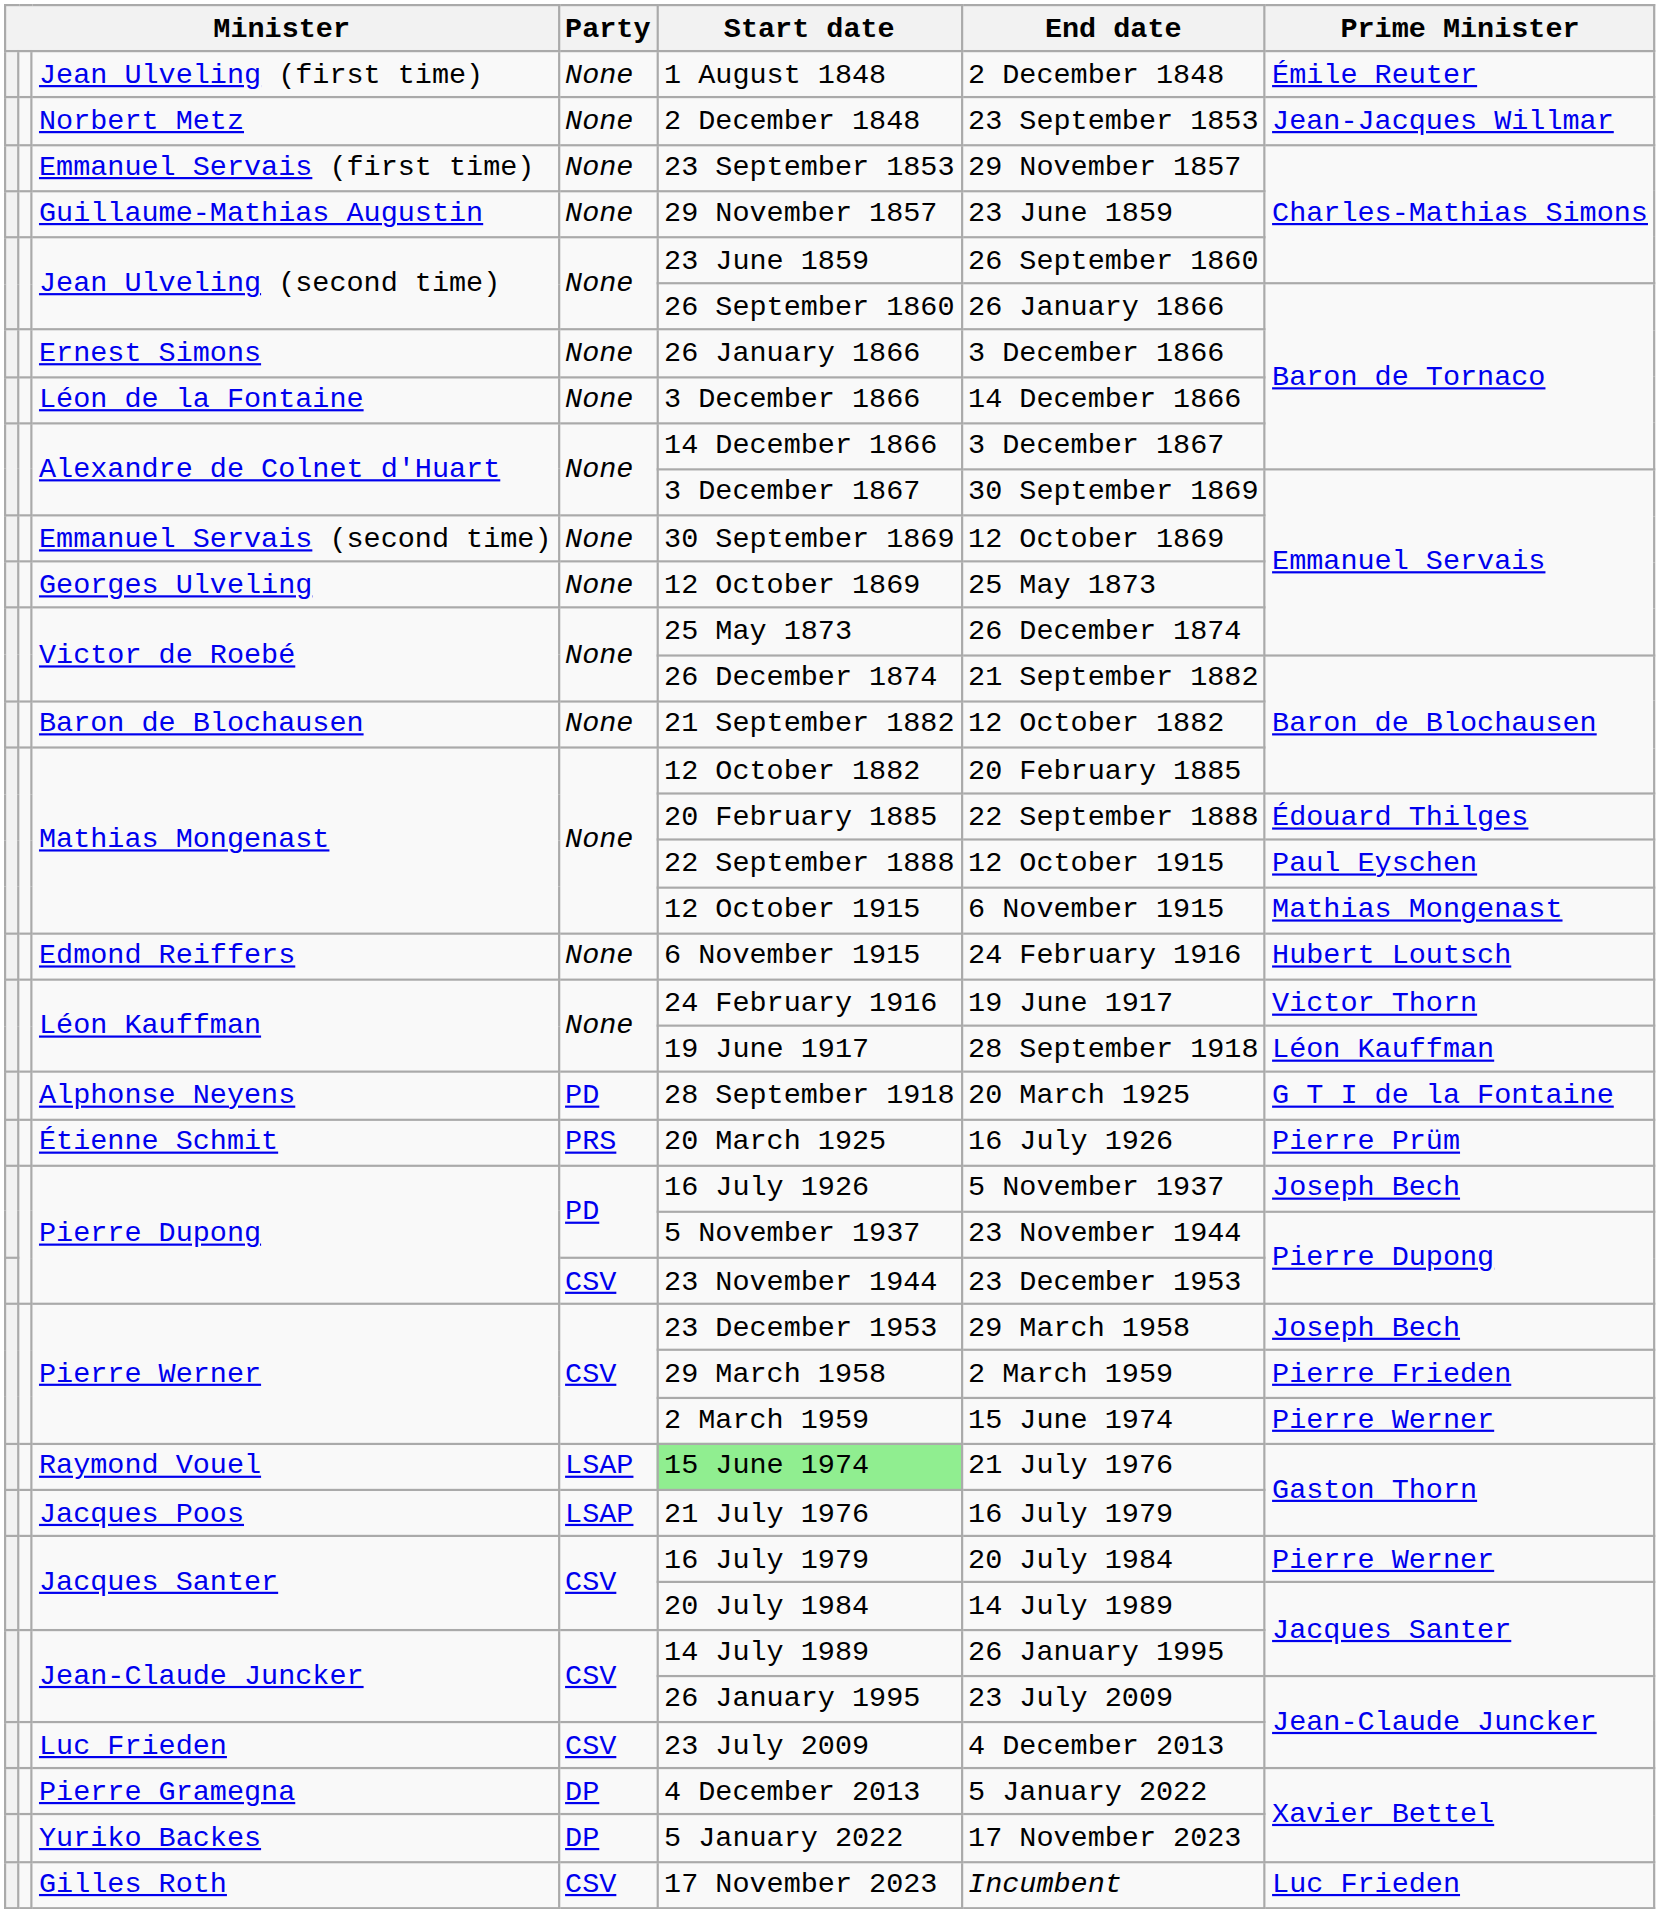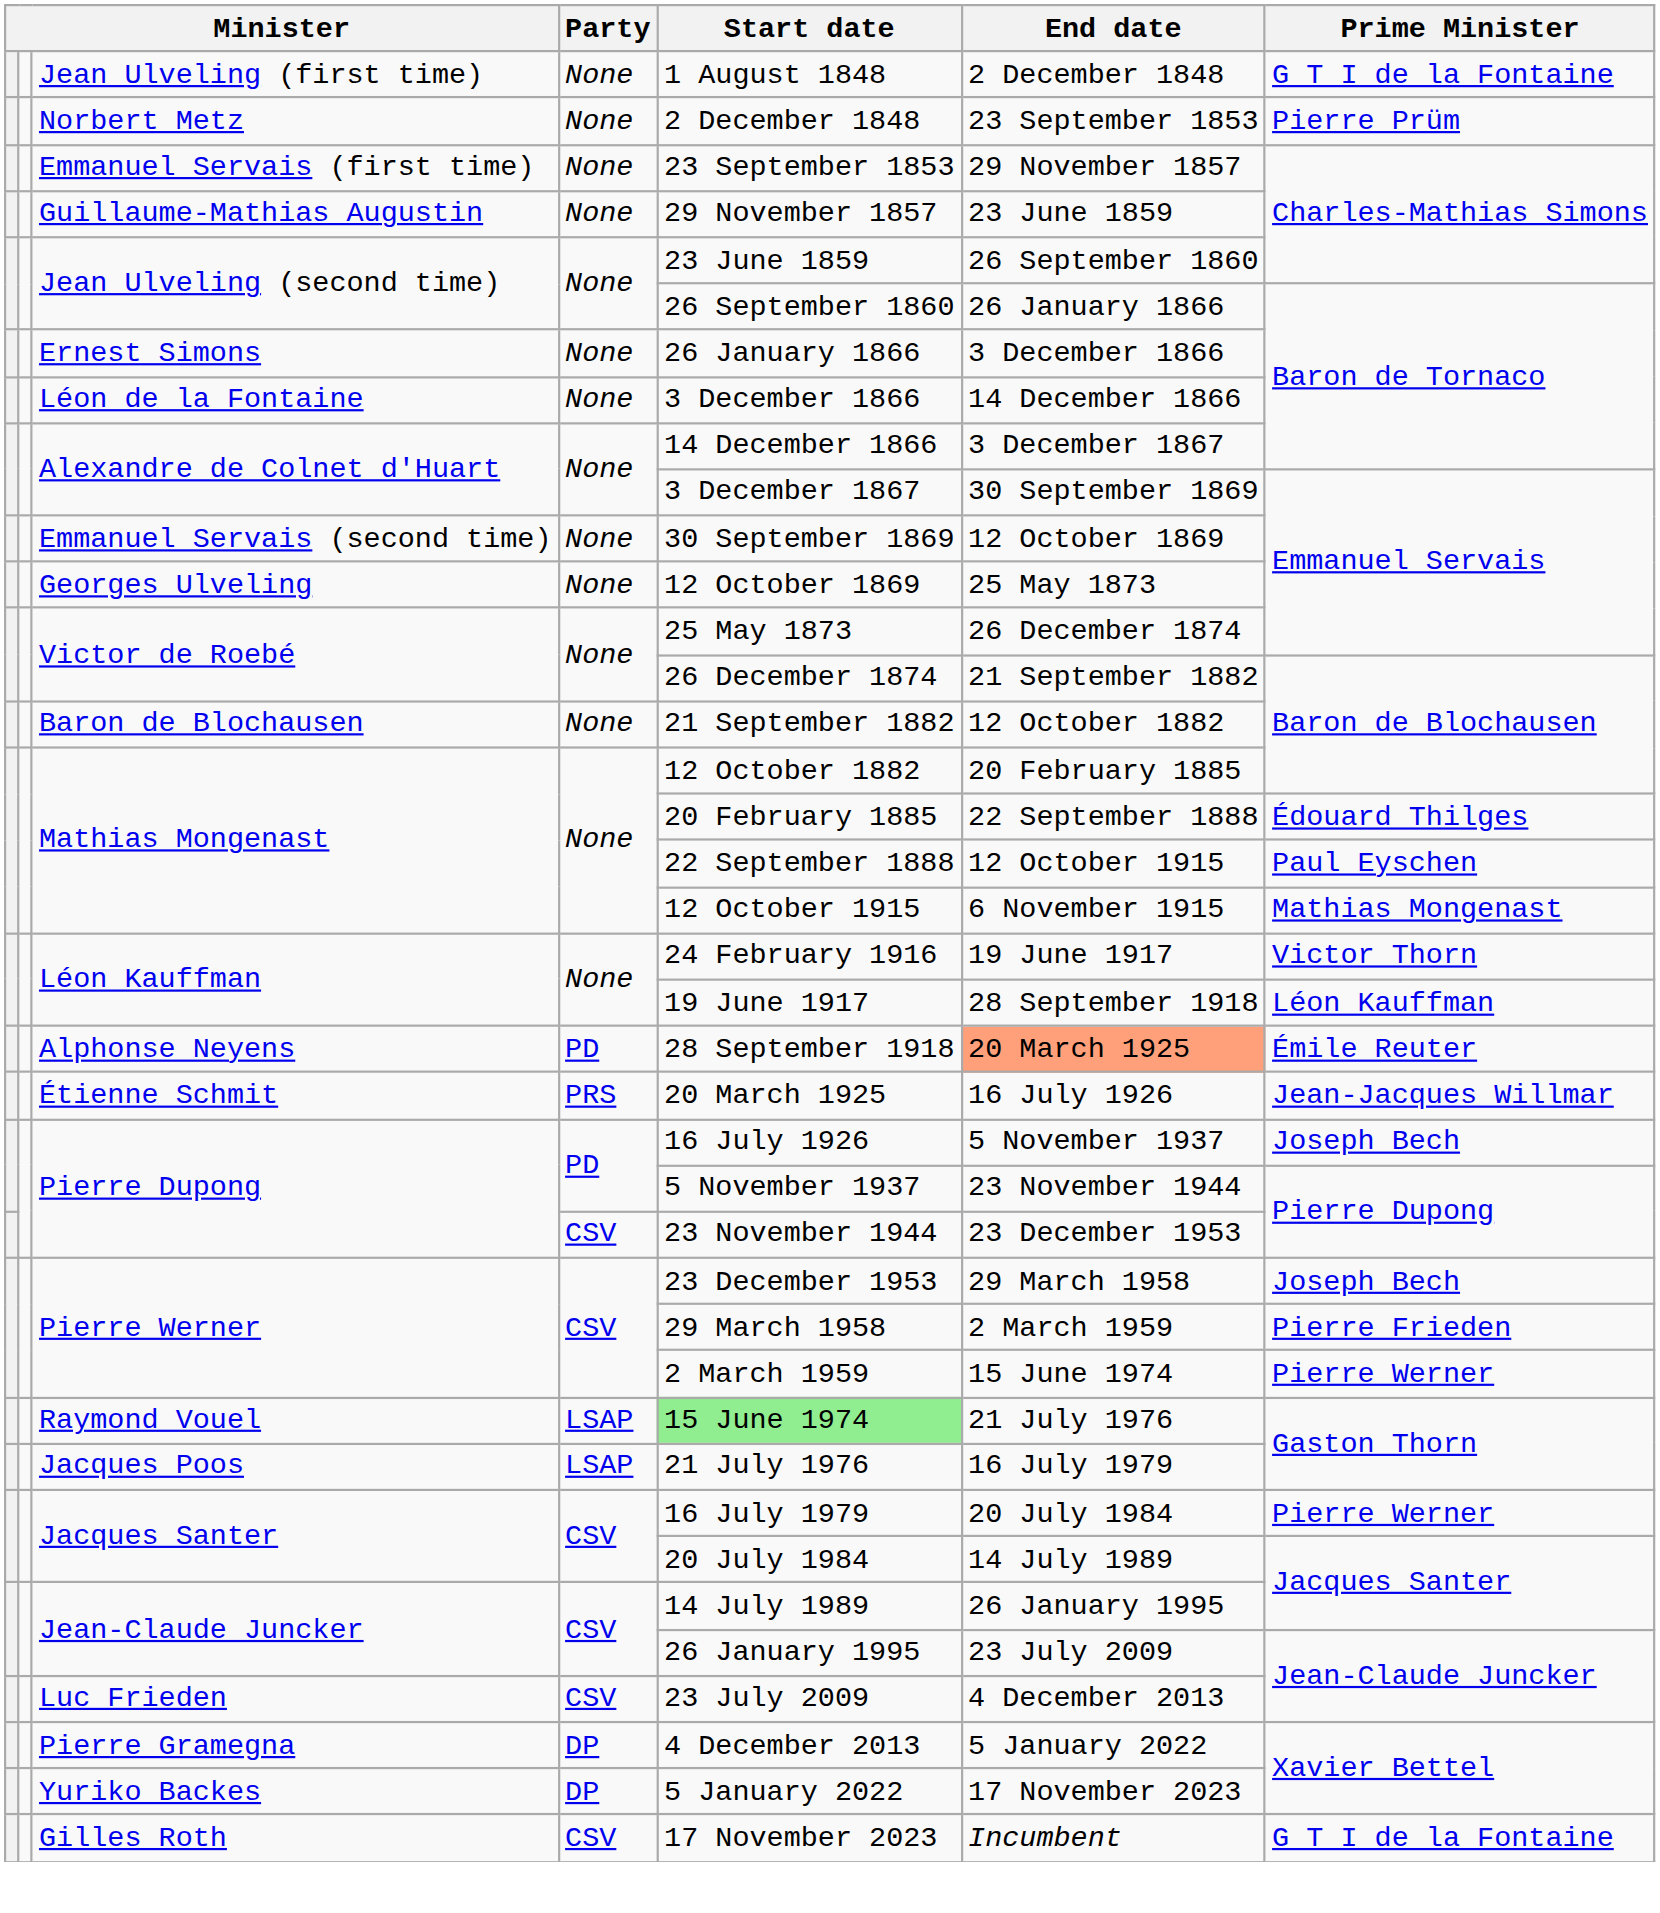(1375, 75) Émile Reuter -> (1443, 75) G T I de la Fontaine
(1443, 121) Jean-Jacques Willmar -> (1366, 121) Pierre Prüm
- row: (167, 956)
(1079, 1096) no background -> (1079, 1049) lightsalmon background
(1443, 1096) G T I de la Fontaine -> (1375, 1049) Émile Reuter
(1366, 1142) Pierre Prüm -> (1443, 1096) Jean-Jacques Willmar
(1366, 1884) Luc Frieden -> (1443, 1838) G T I de la Fontaine
